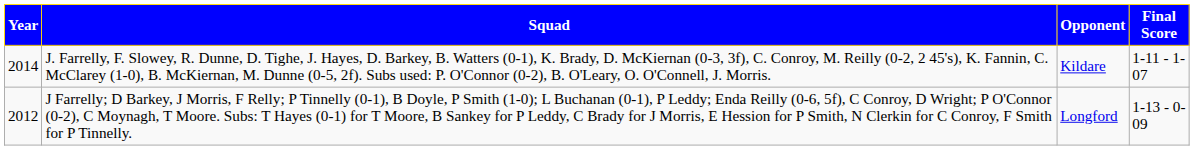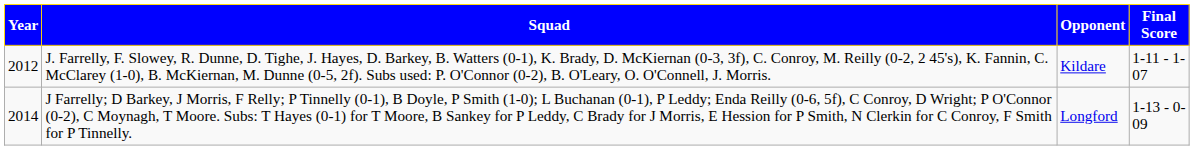(23, 66) 2014 -> (23, 66) 2012
(23, 116) 2012 -> (23, 116) 2014
